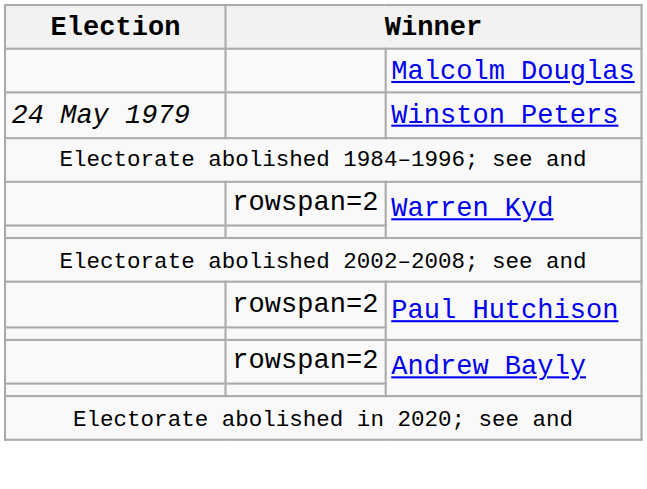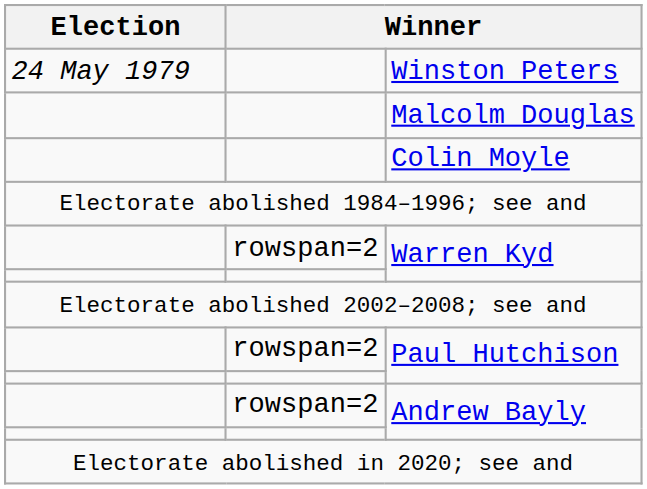rows swapped: (305, 71) <-> (305, 115)
+ row: (305, 159)
